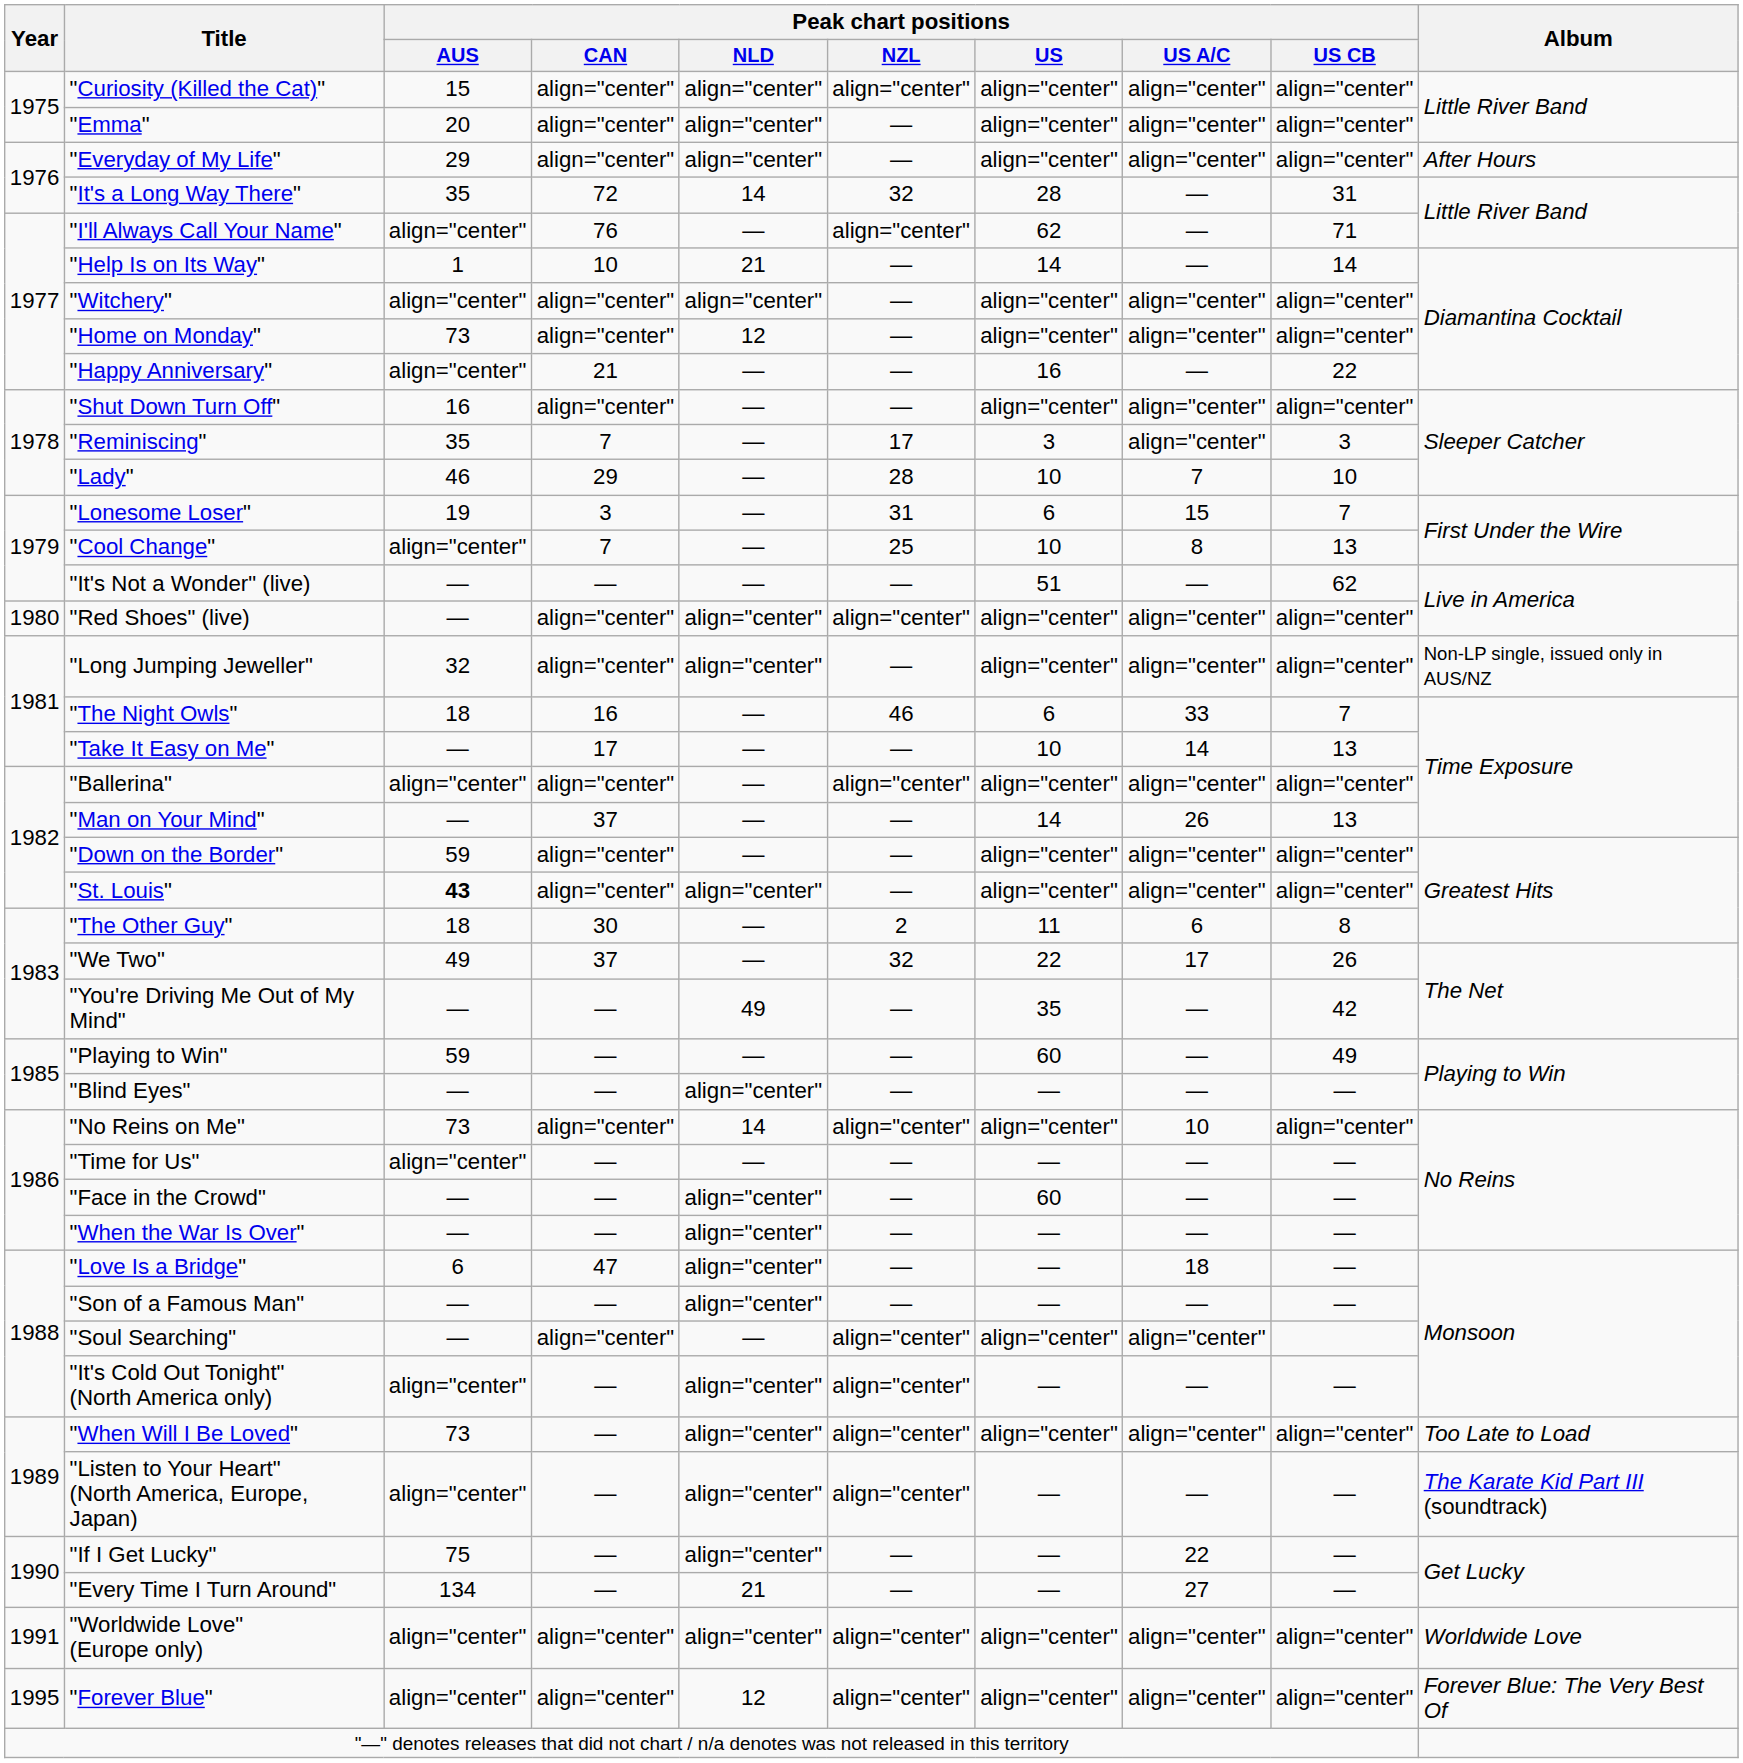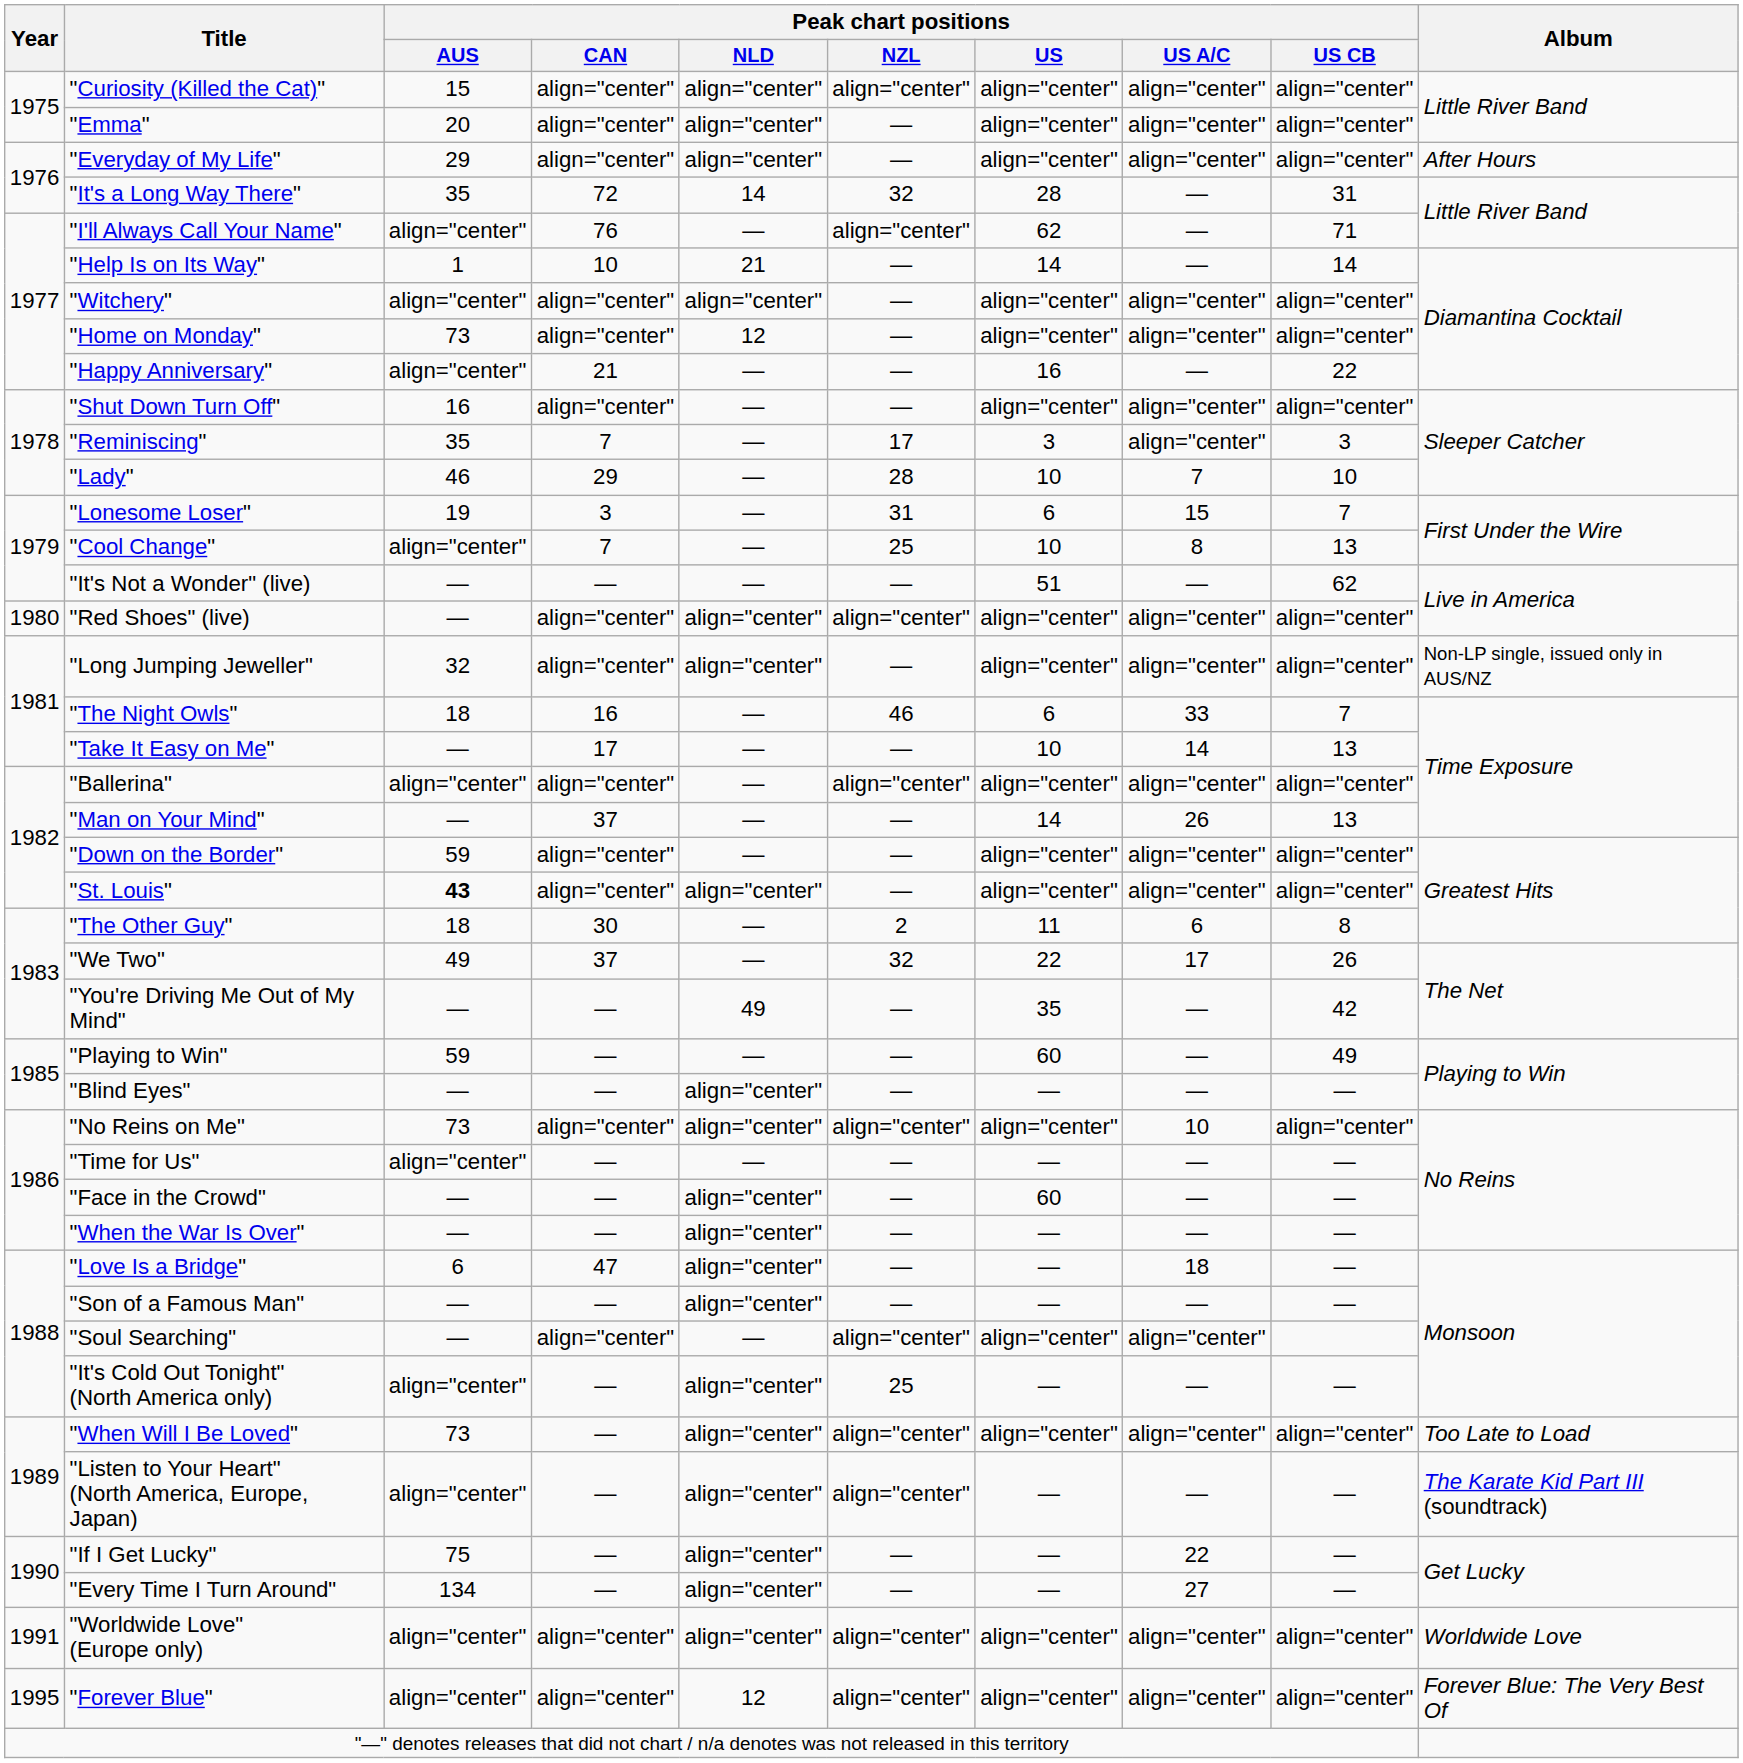(753, 1126) 14 -> (753, 1126) align="center"
(901, 1386) align="center" -> (901, 1386) 25
(753, 1589) 21 -> (753, 1589) align="center"
